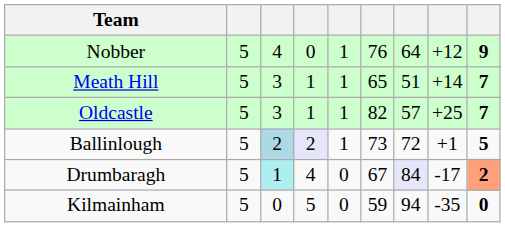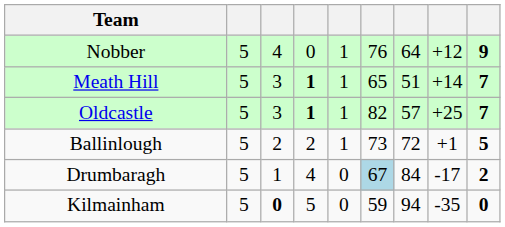(311, 81) normal -> (311, 81) bold
(311, 112) normal -> (311, 112) bold
(277, 143) lightblue background -> (277, 143) no background
(311, 143) lavender background -> (311, 143) no background
(277, 174) paleturquoise background -> (277, 174) no background
(377, 174) no background -> (377, 174) lightblue background
(411, 174) lavender background -> (411, 174) no background
(484, 174) lightsalmon background -> (484, 174) no background
(277, 205) normal -> (277, 205) bold
